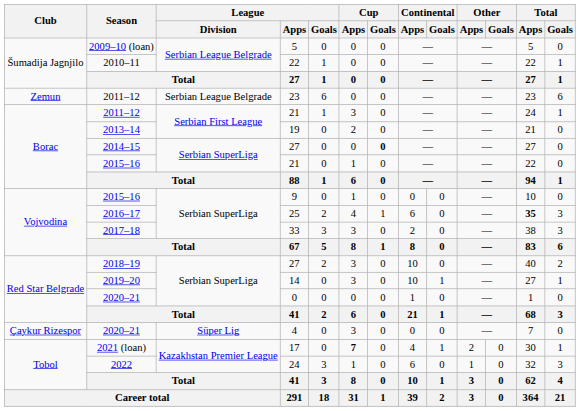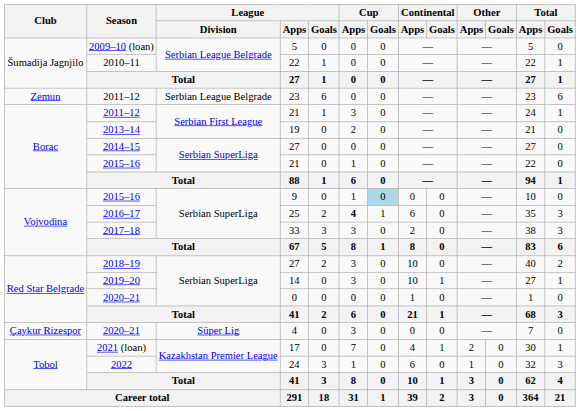(383, 146) bold -> (383, 146) normal
(383, 197) no background -> (383, 197) lightblue background
(353, 213) normal -> (353, 213) bold
(531, 213) bold -> (531, 213) normal
(353, 347) bold -> (353, 347) normal
